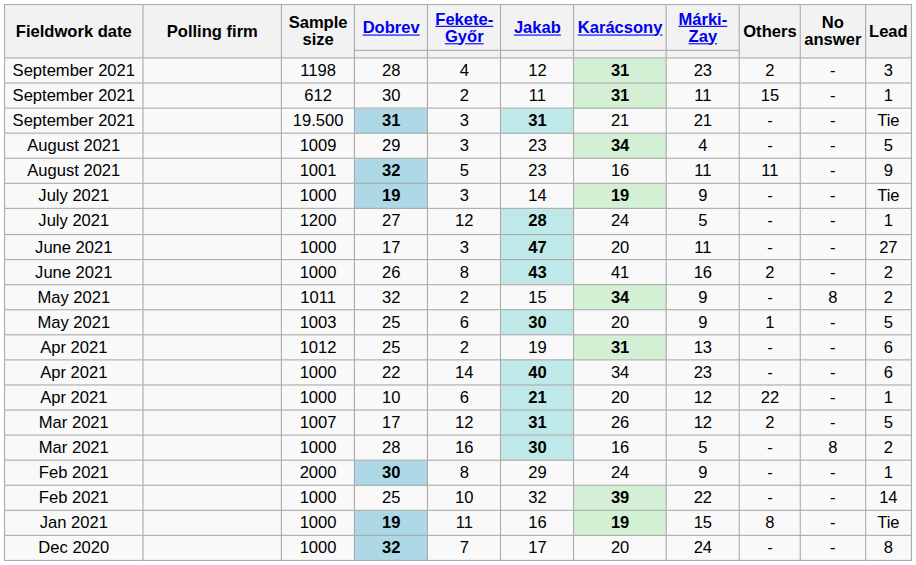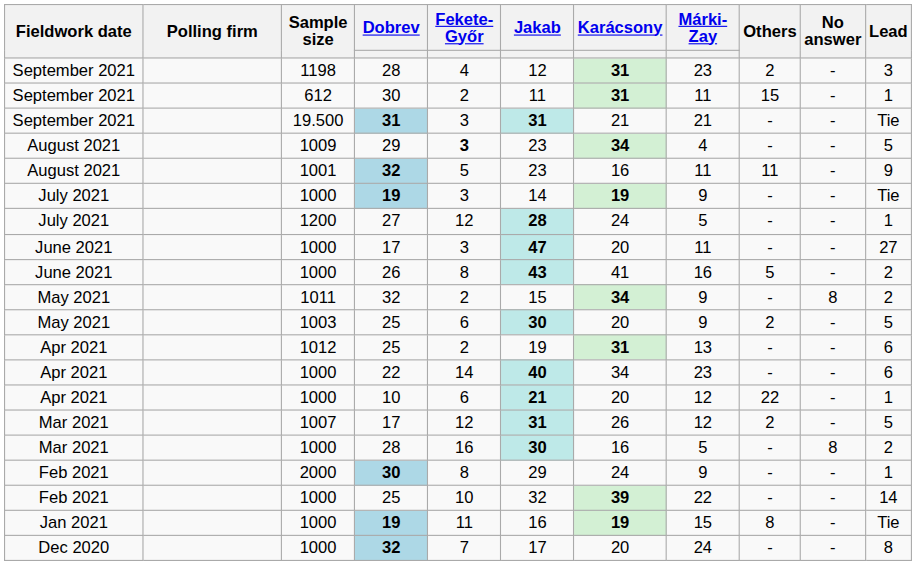(464, 146) normal -> (464, 146) bold
(770, 271) 2 -> (770, 271) 5
(770, 322) 1 -> (770, 322) 2
